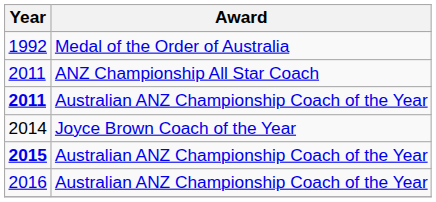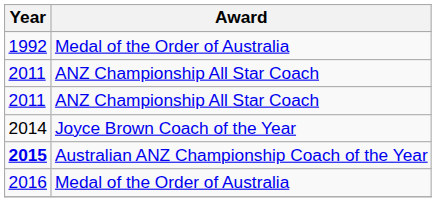(27, 100) bold -> (27, 100) normal
(241, 100) Australian ANZ Championship Coach of the Year -> (187, 100) ANZ Championship All Star Coach
(241, 182) Australian ANZ Championship Coach of the Year -> (172, 182) Medal of the Order of Australia
